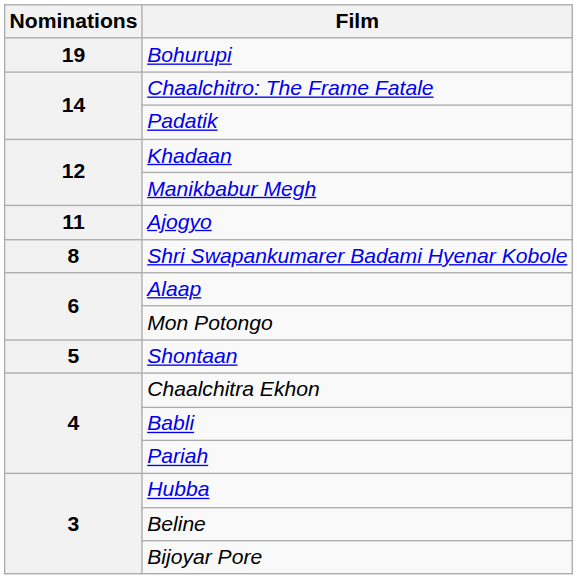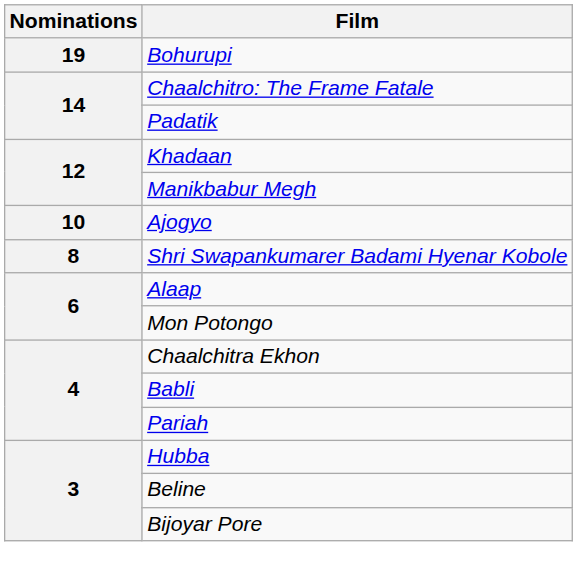(73, 222) 11 -> (73, 222) 10
- row: (192, 356)
